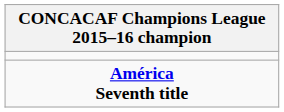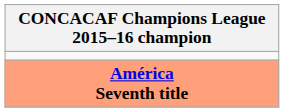(142, 83) no background -> (142, 83) lightsalmon background
